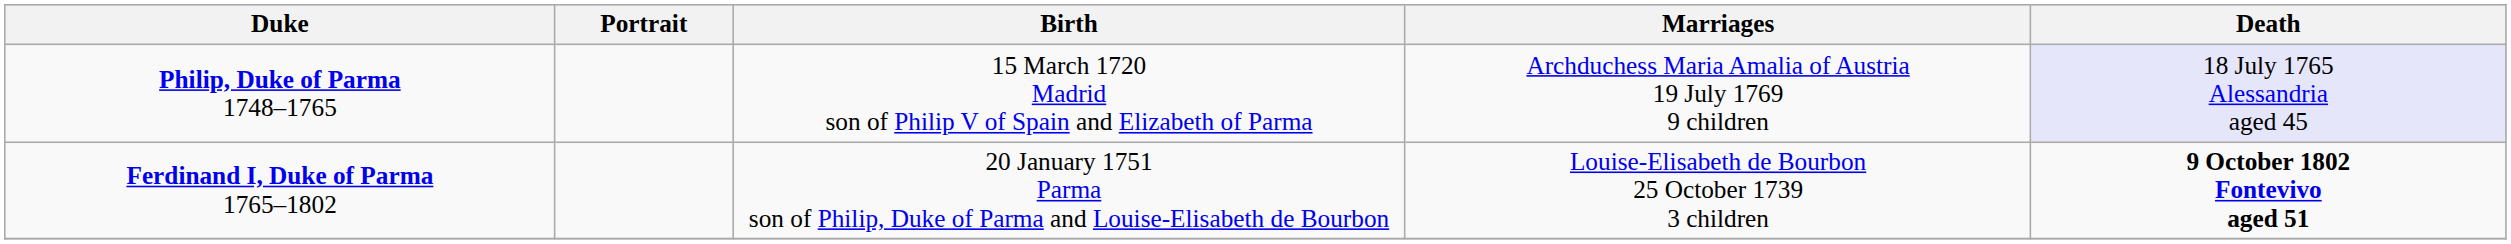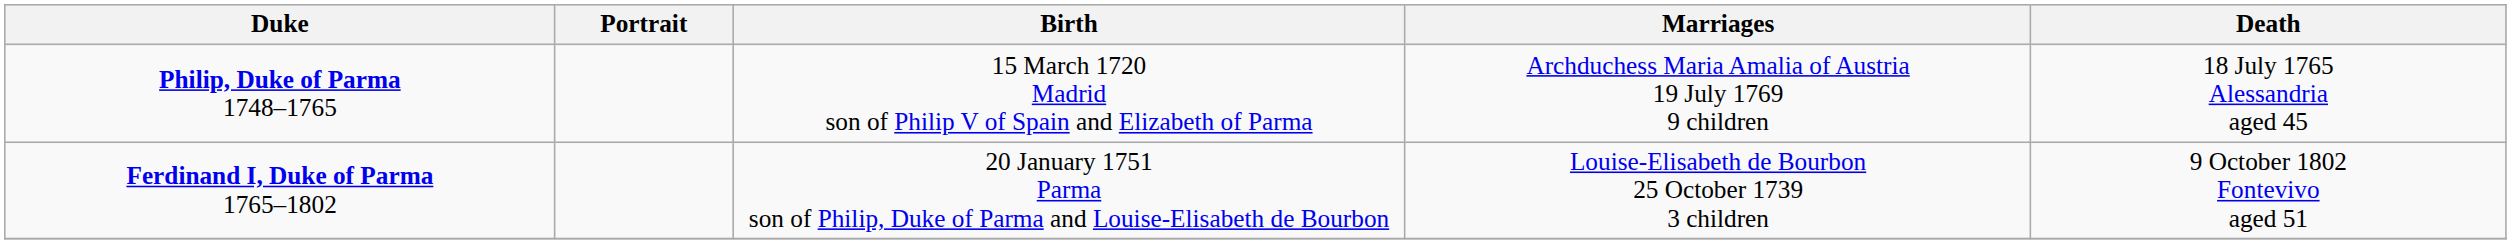(2268, 93) lavender background -> (2268, 93) no background
(2268, 190) bold -> (2268, 190) normal
